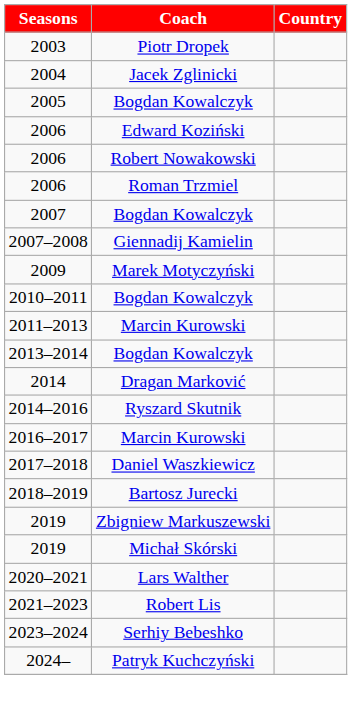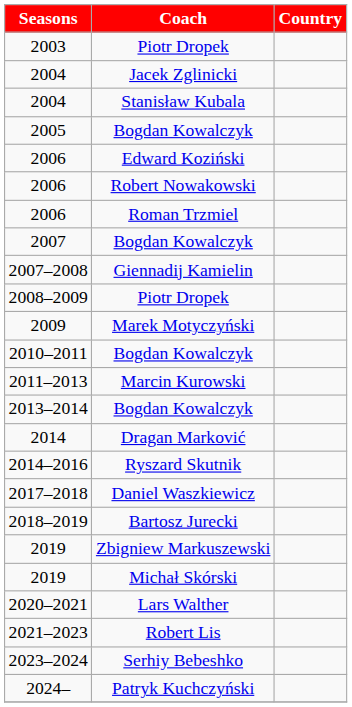+ row: (48, 102)
+ row: (48, 297)
- row: (48, 437)
